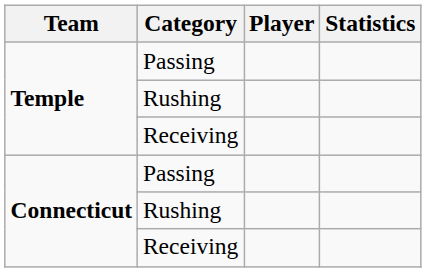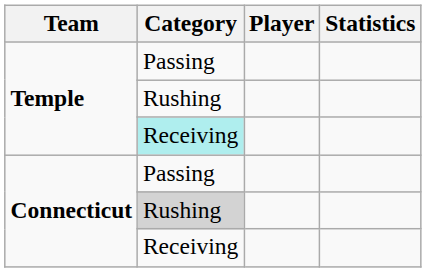(191, 135) no background -> (191, 135) paleturquoise background
(182, 210) no background -> (182, 210) lightgrey background
